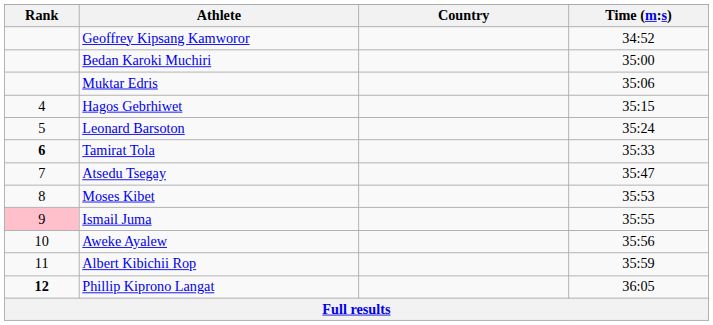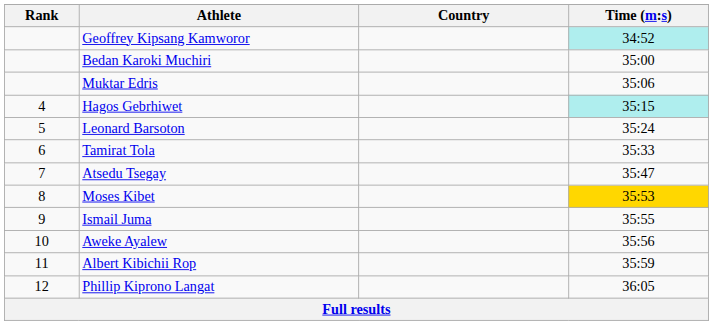(638, 38) no background -> (638, 38) paleturquoise background
(638, 106) no background -> (638, 106) paleturquoise background
(42, 151) bold -> (42, 151) normal
(638, 196) no background -> (638, 196) gold background
(42, 219) pink background -> (42, 219) no background
(42, 286) bold -> (42, 286) normal
